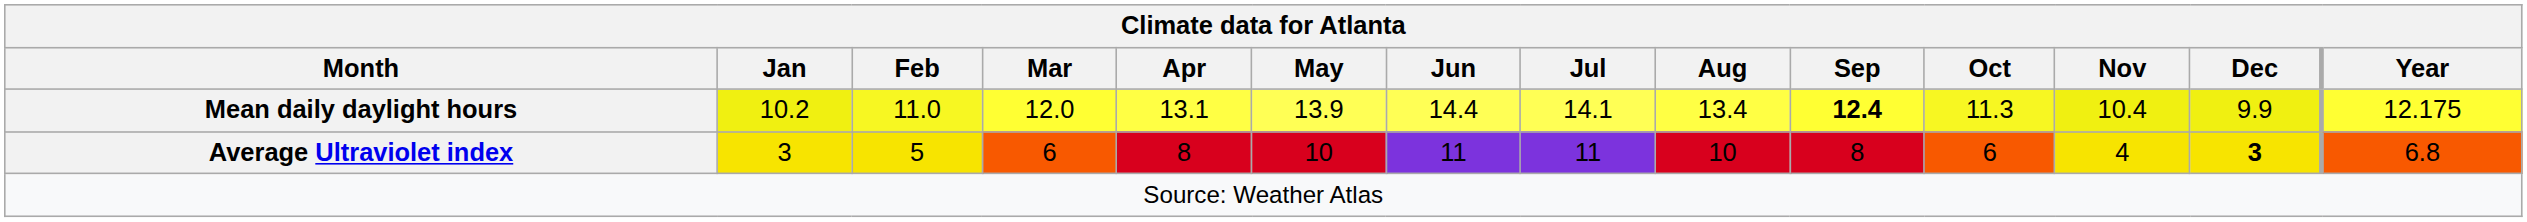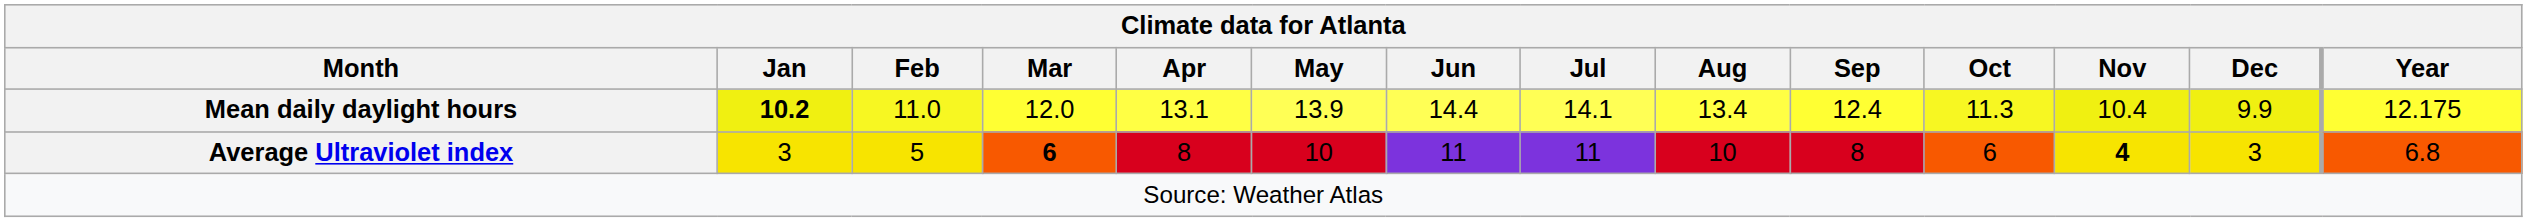(785, 110) normal -> (785, 110) bold
(1857, 110) bold -> (1857, 110) normal
(1050, 153) normal -> (1050, 153) bold
(2122, 153) normal -> (2122, 153) bold
(2255, 153) bold -> (2255, 153) normal
